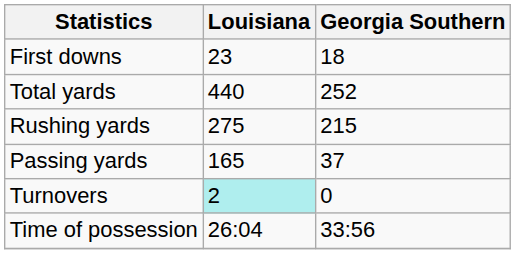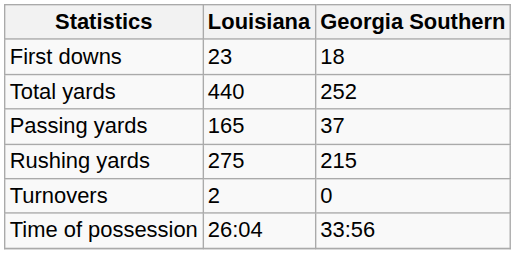rows swapped: (80, 126) <-> (79, 160)
(214, 195) paleturquoise background -> (214, 195) no background
